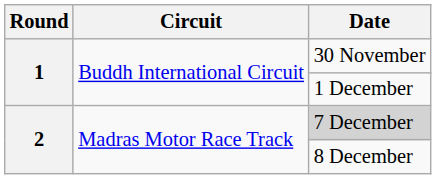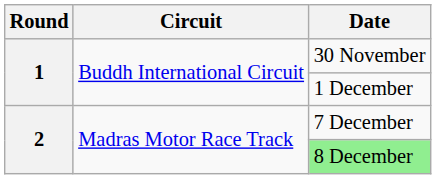(363, 122) lightgrey background -> (363, 122) no background
(363, 156) no background -> (363, 156) lightgreen background
